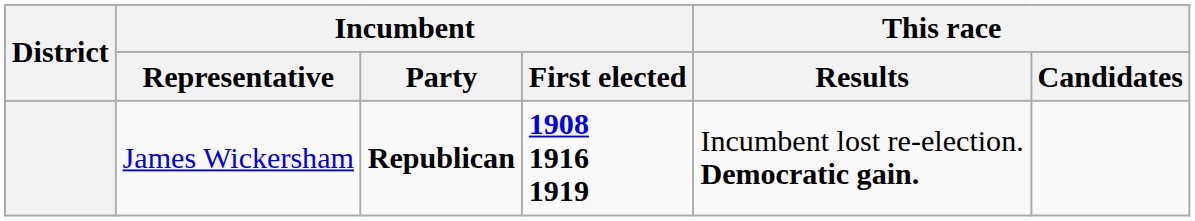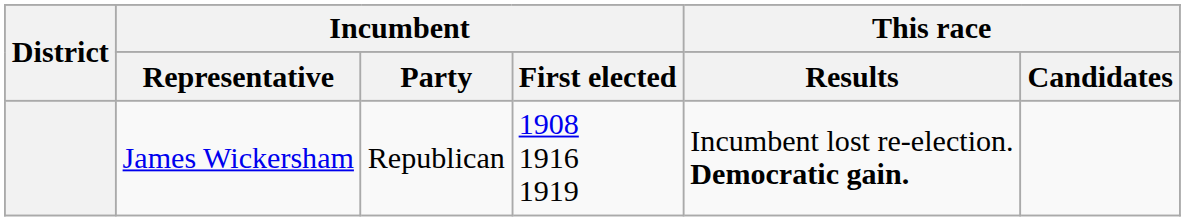(441, 157) bold -> (436, 157) normal
(559, 157) bold -> (549, 157) normal
